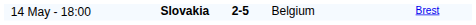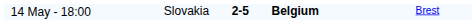(185, 11) bold -> (186, 11) normal
(293, 11) normal -> (295, 11) bold
